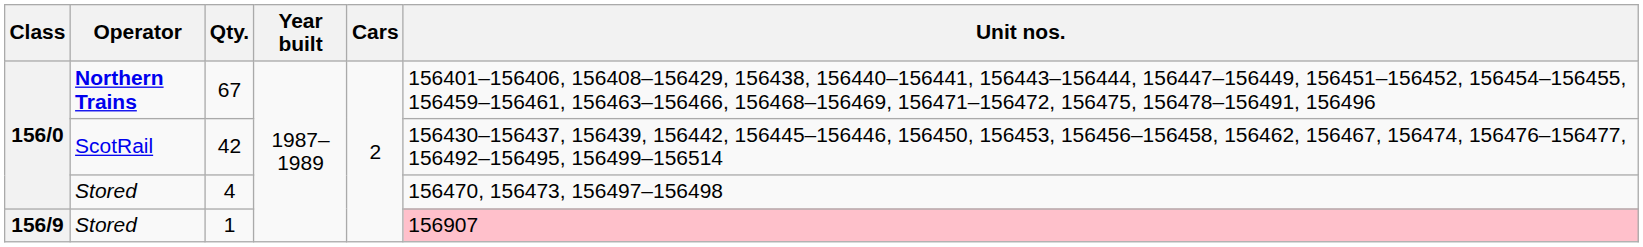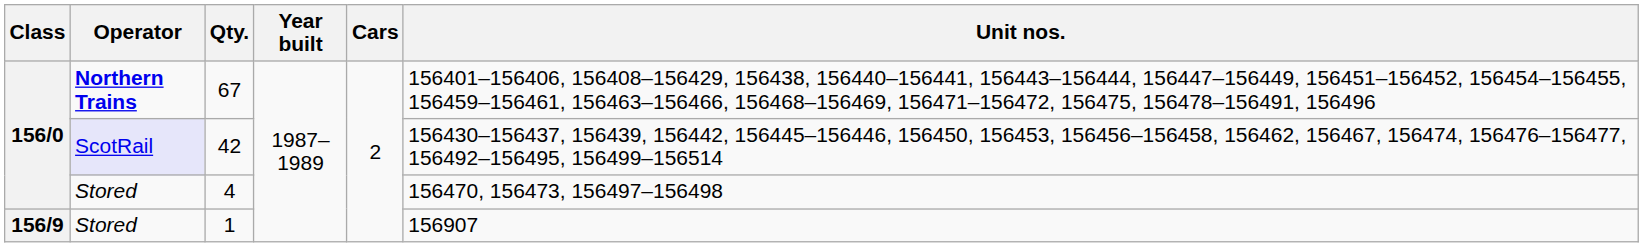(114, 146) no background -> (114, 146) lavender background
(443, 224) pink background -> (443, 224) no background
